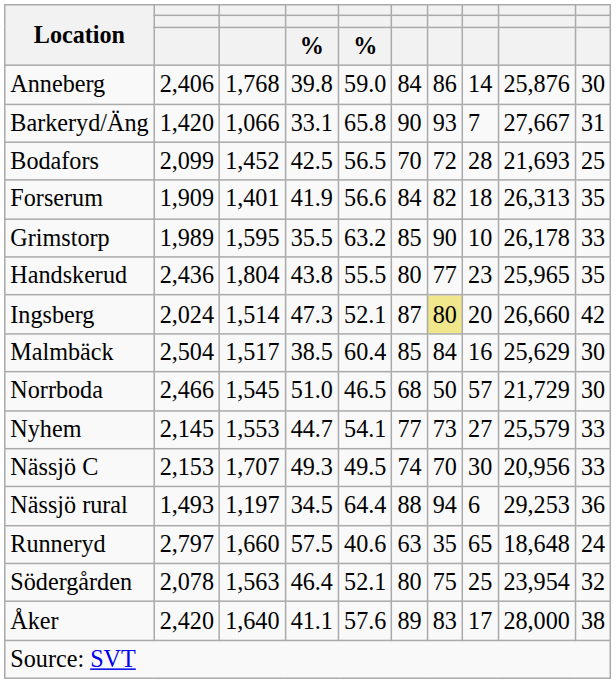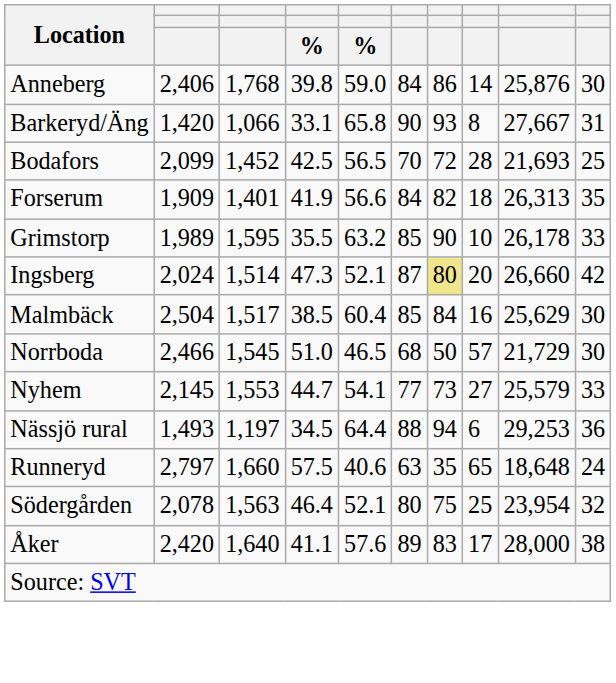(474, 122) 7 -> (474, 122) 8
- row: (69, 275)
- row: (54, 467)
